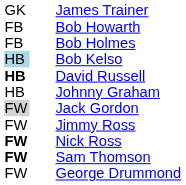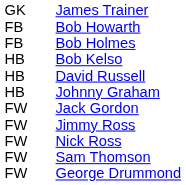(15, 59) lightblue background -> (15, 59) no background
(15, 75) bold -> (15, 75) normal
(16, 108) lightgrey background -> (16, 108) no background
(16, 141) bold -> (16, 141) normal
(16, 157) bold -> (16, 157) normal
